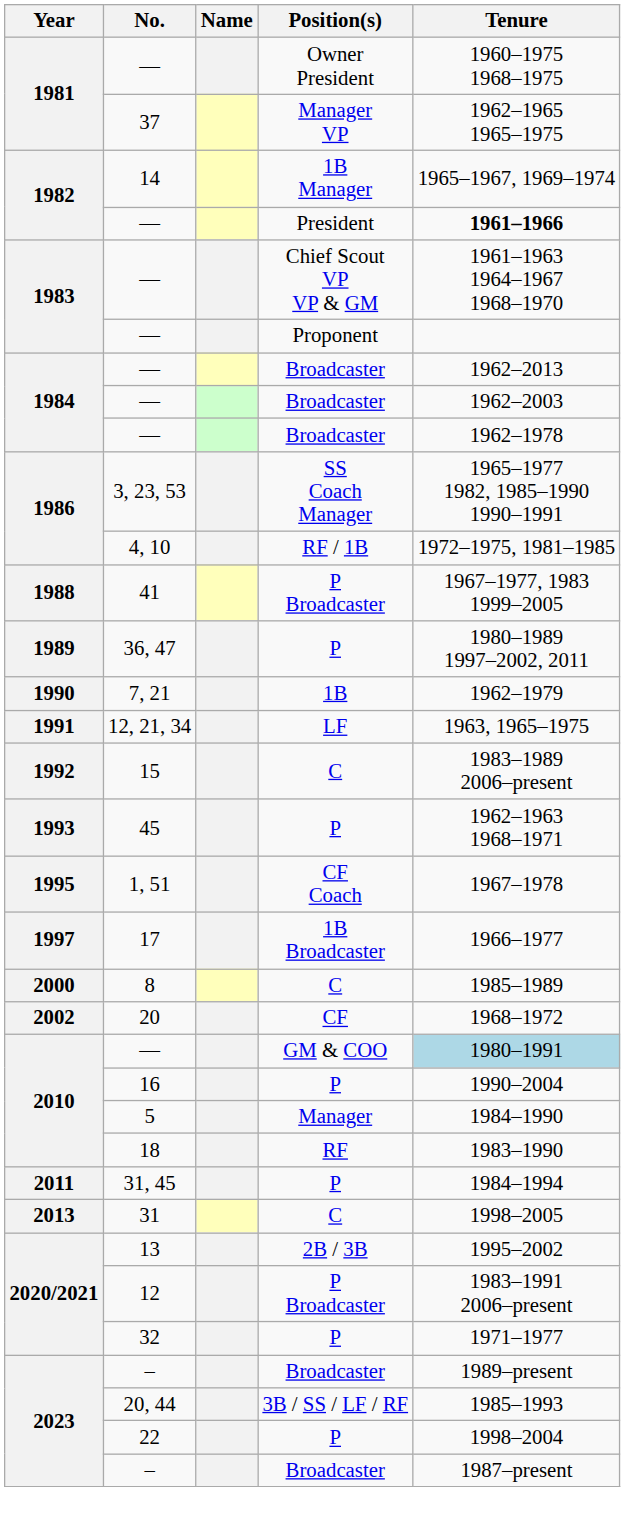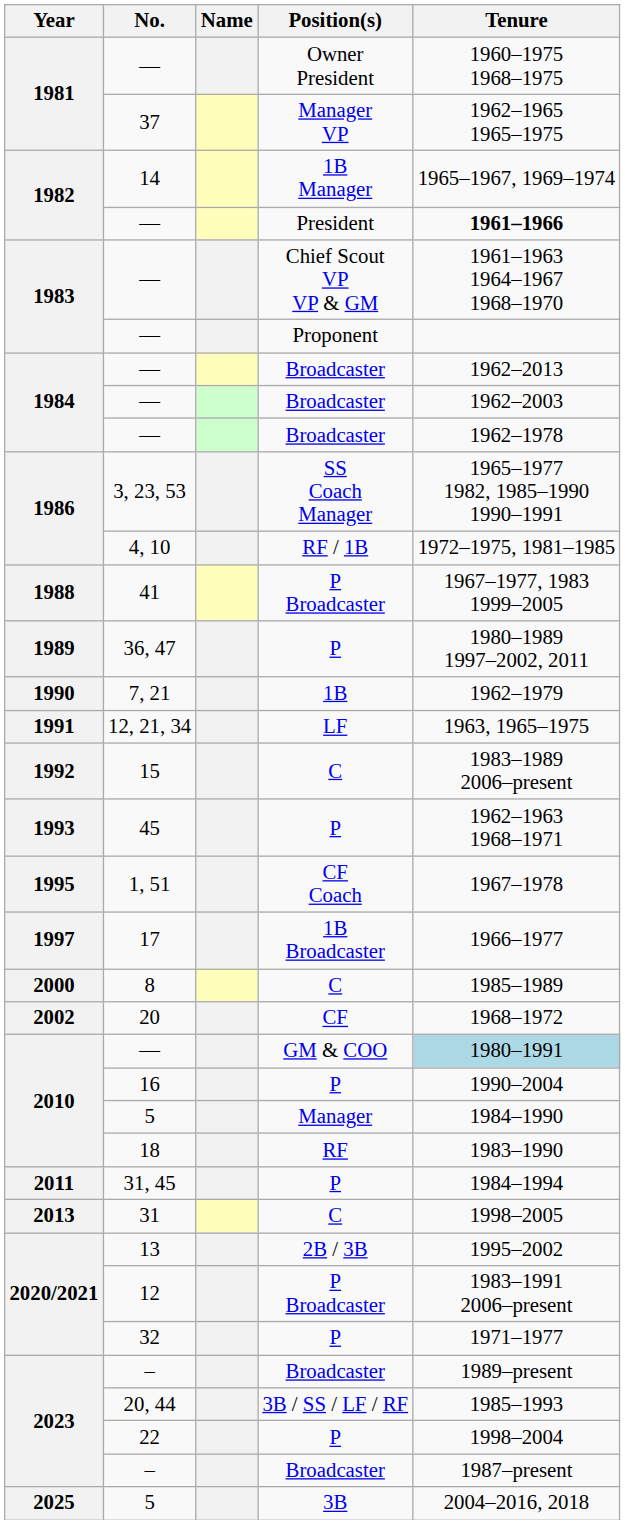+ row: (150, 1503)
